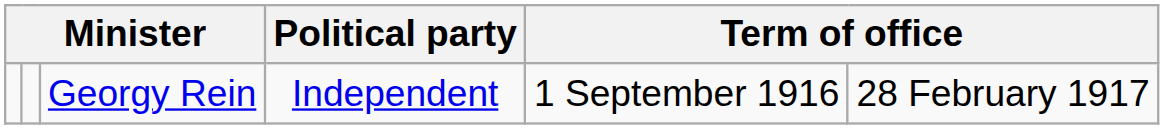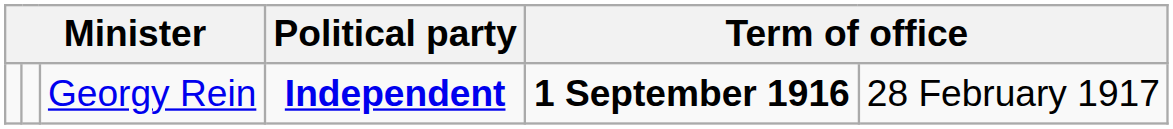(395, 92) normal -> (395, 92) bold
(687, 92) normal -> (692, 92) bold
